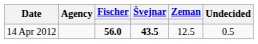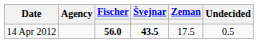(186, 31) 12.5 -> (186, 31) 17.5
